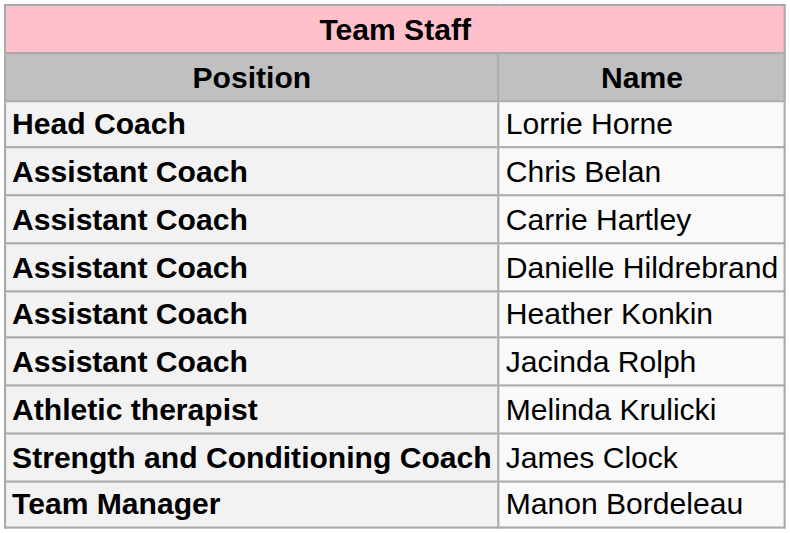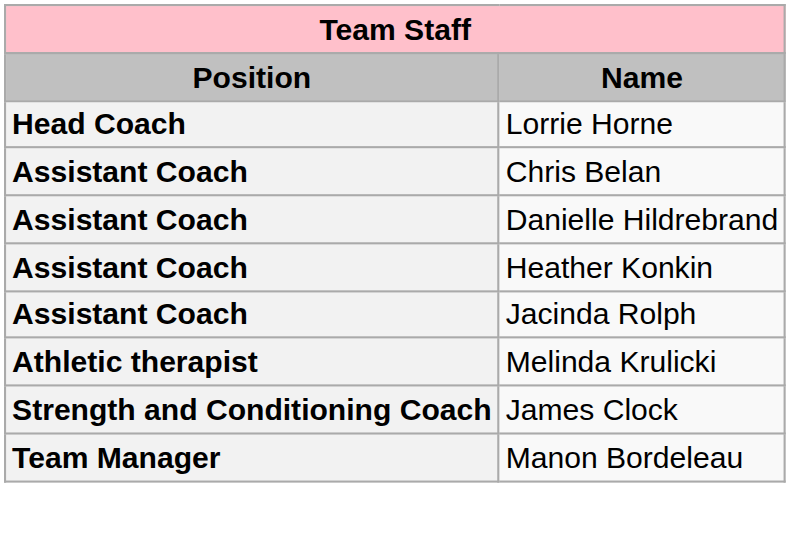- row: (598, 219)
